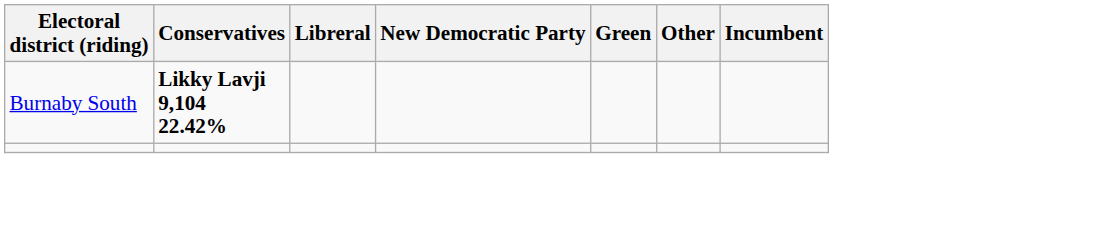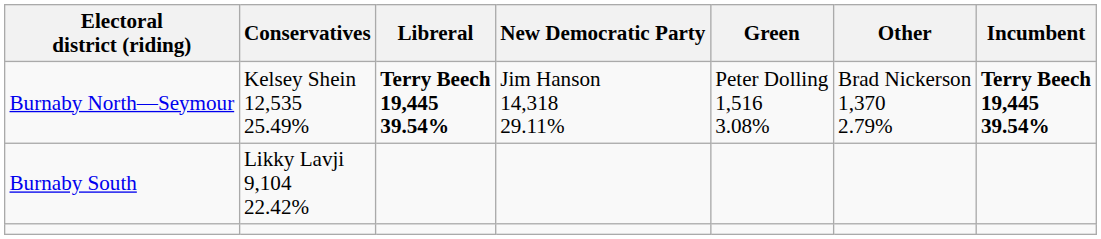+ row: (122, 102)
(212, 102) bold -> (294, 183) normal
